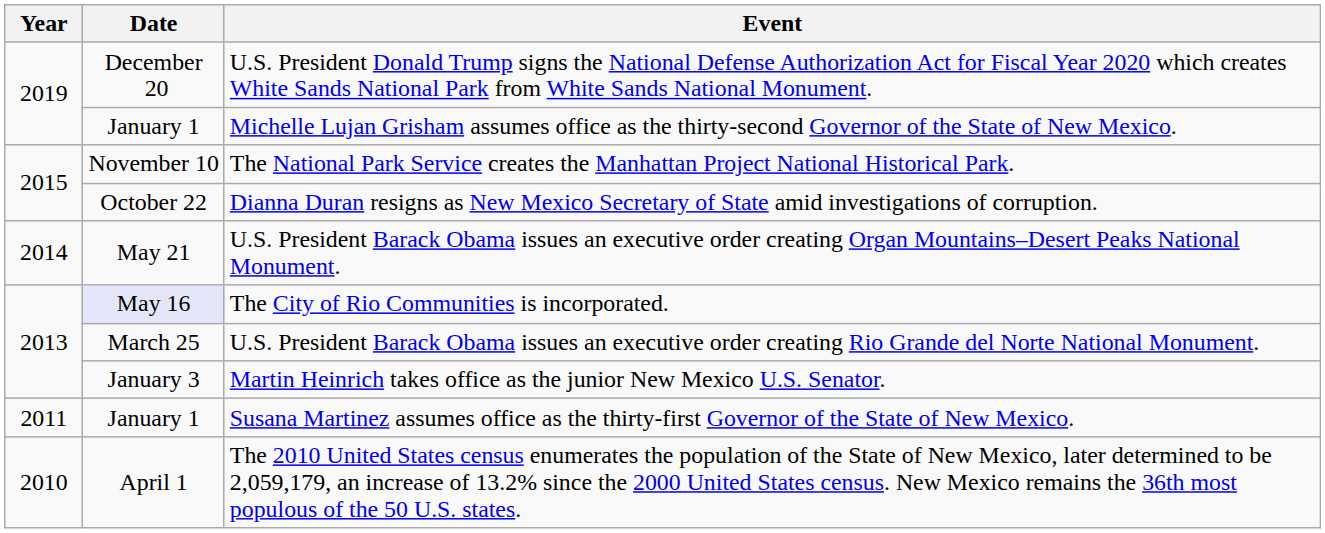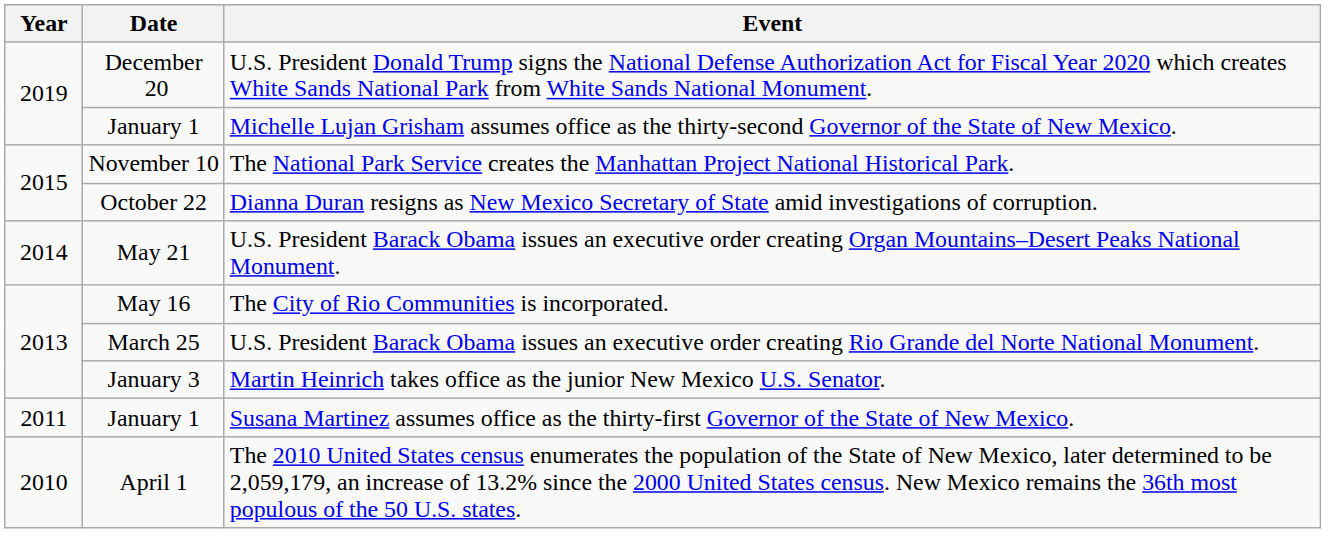(154, 303) lavender background -> (154, 303) no background
